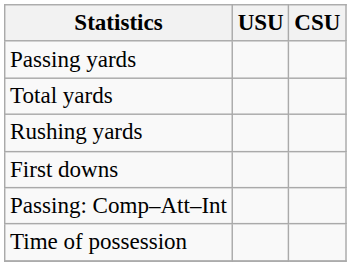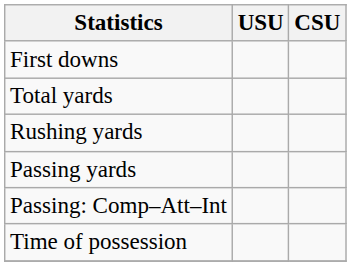rows swapped: (64, 168) <-> (73, 59)
